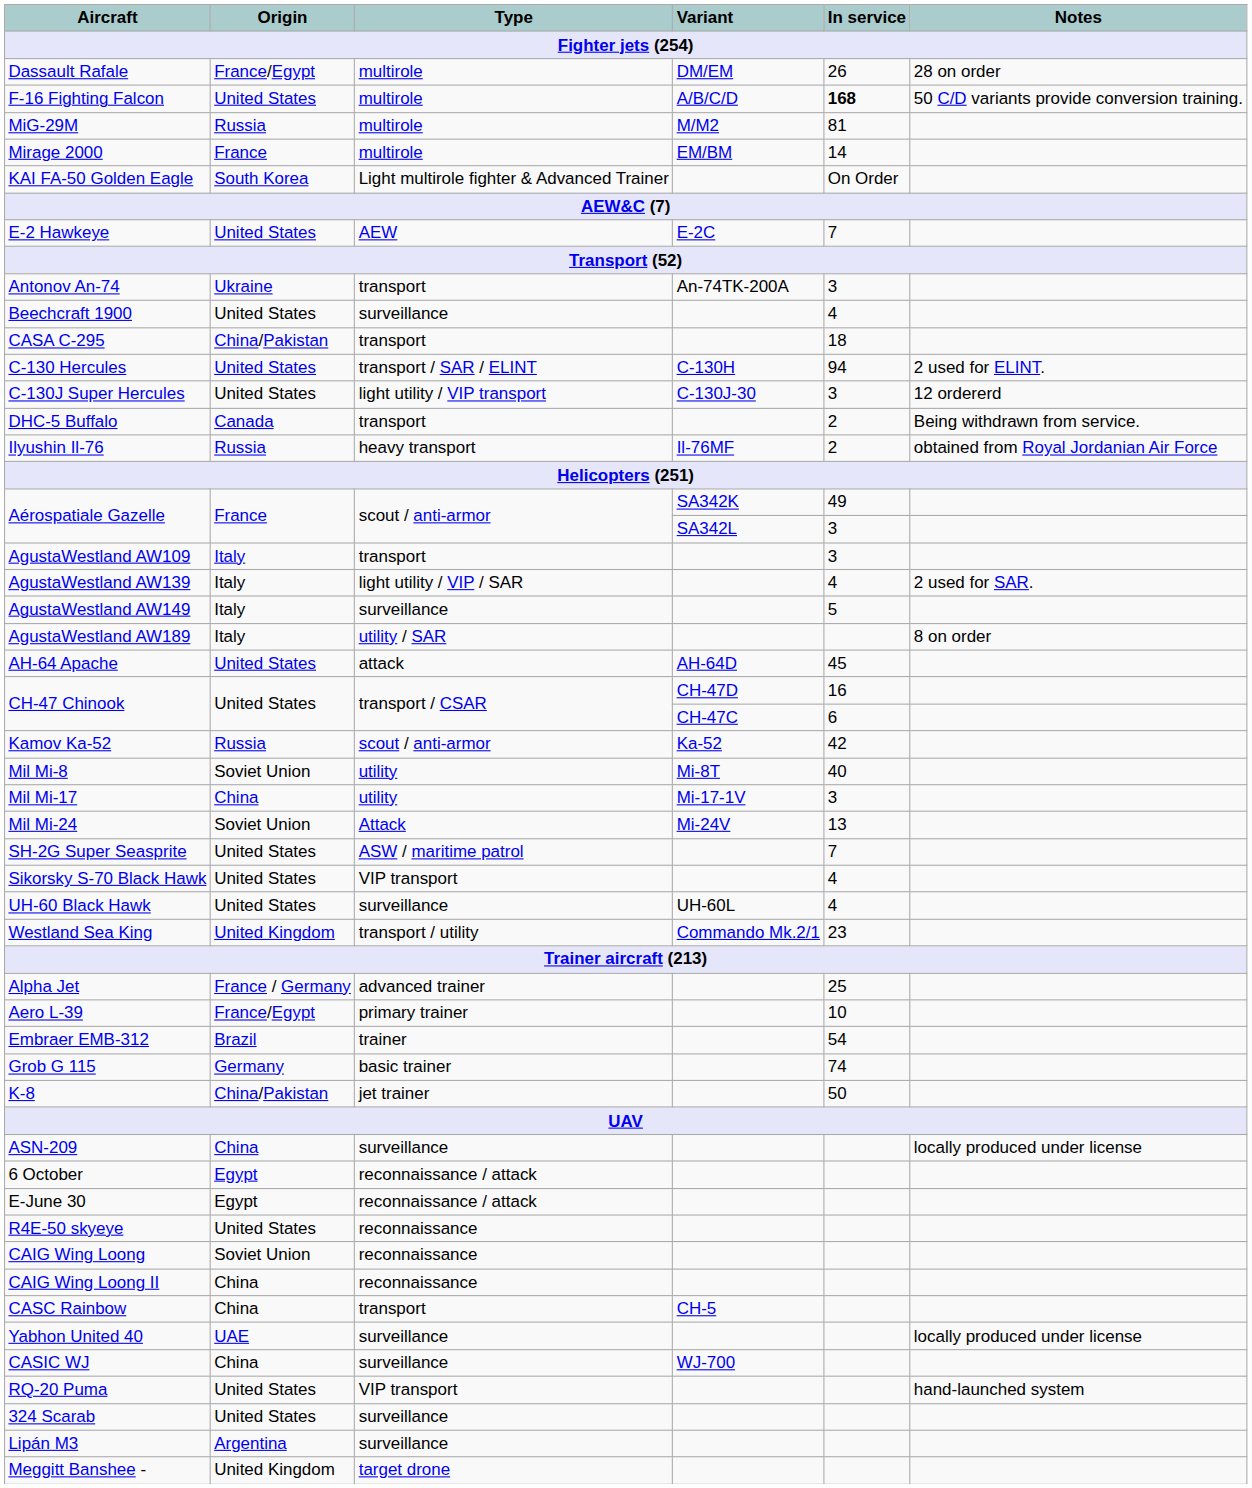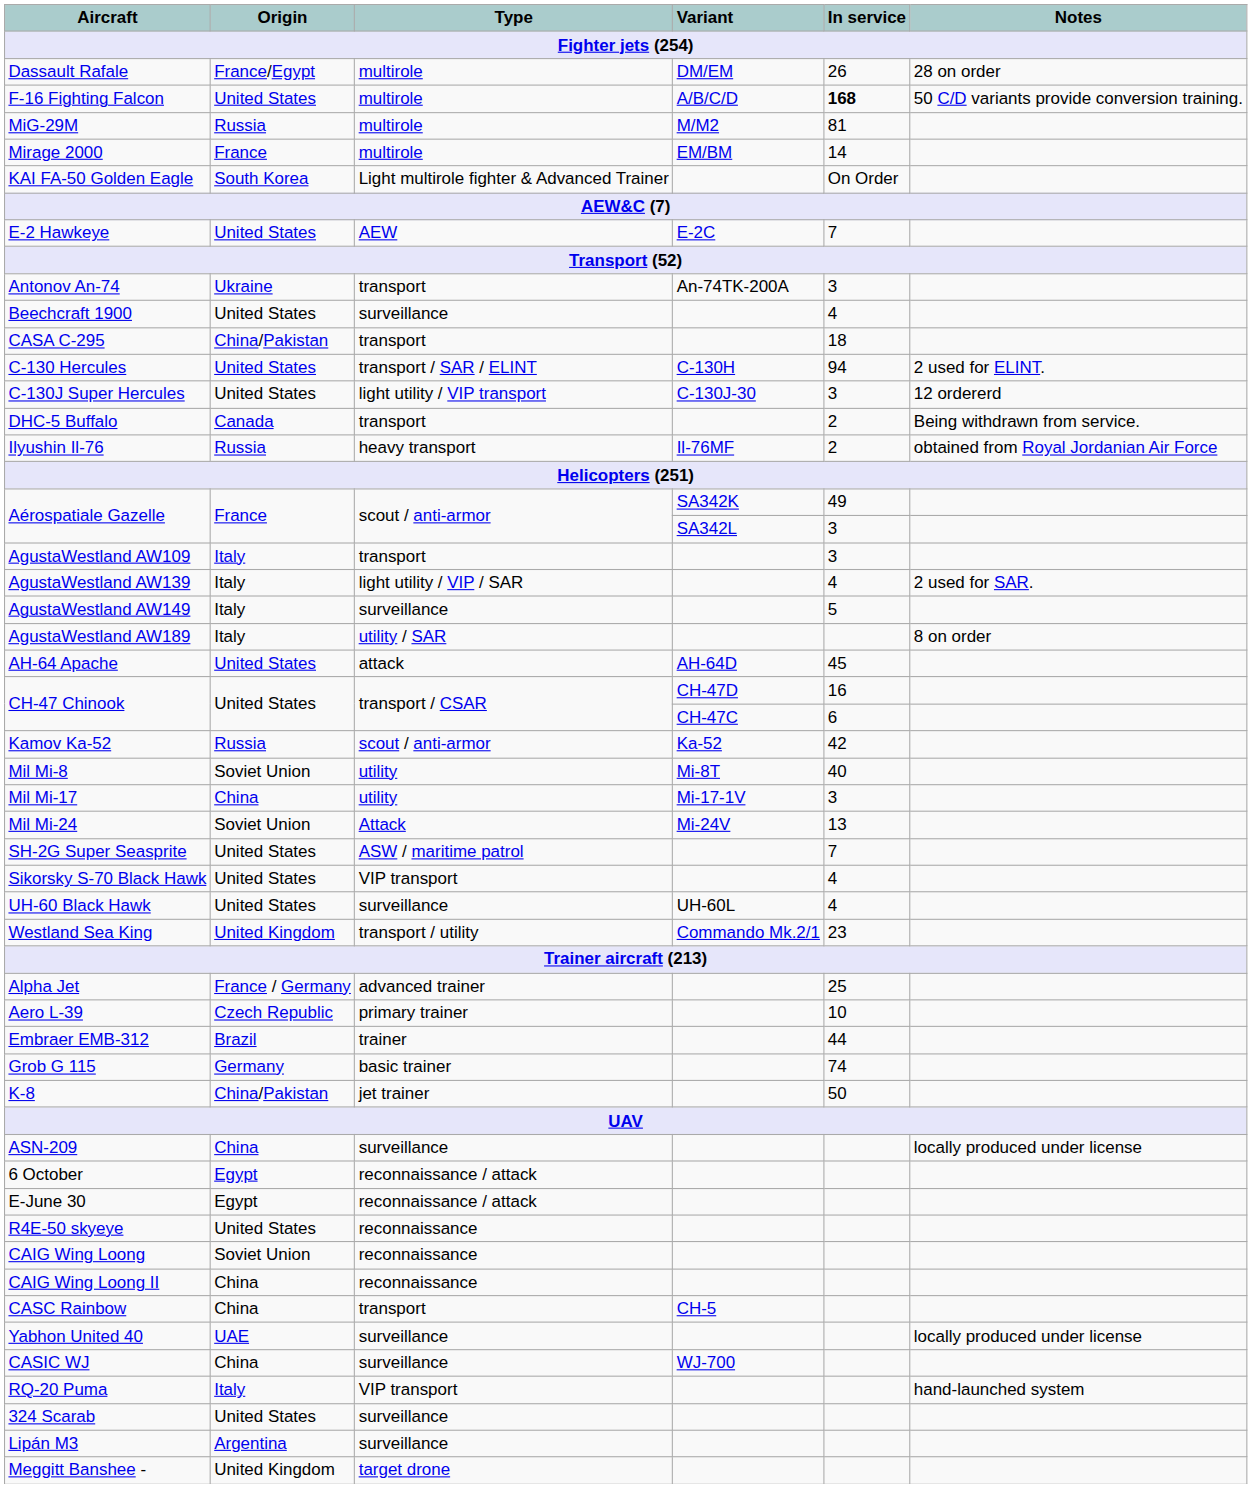(265, 1013) France/Egypt -> (274, 1013) Czech Republic
(837, 1040) 54 -> (837, 1040) 44
(265, 1389) United States -> (230, 1389) Italy
